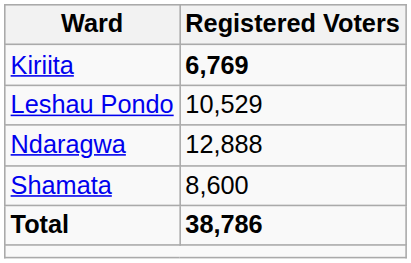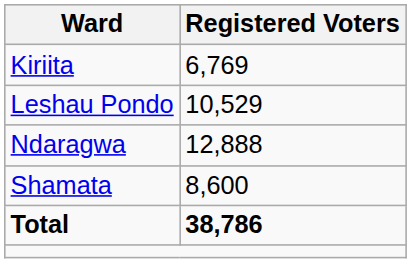(217, 64) bold -> (217, 64) normal
